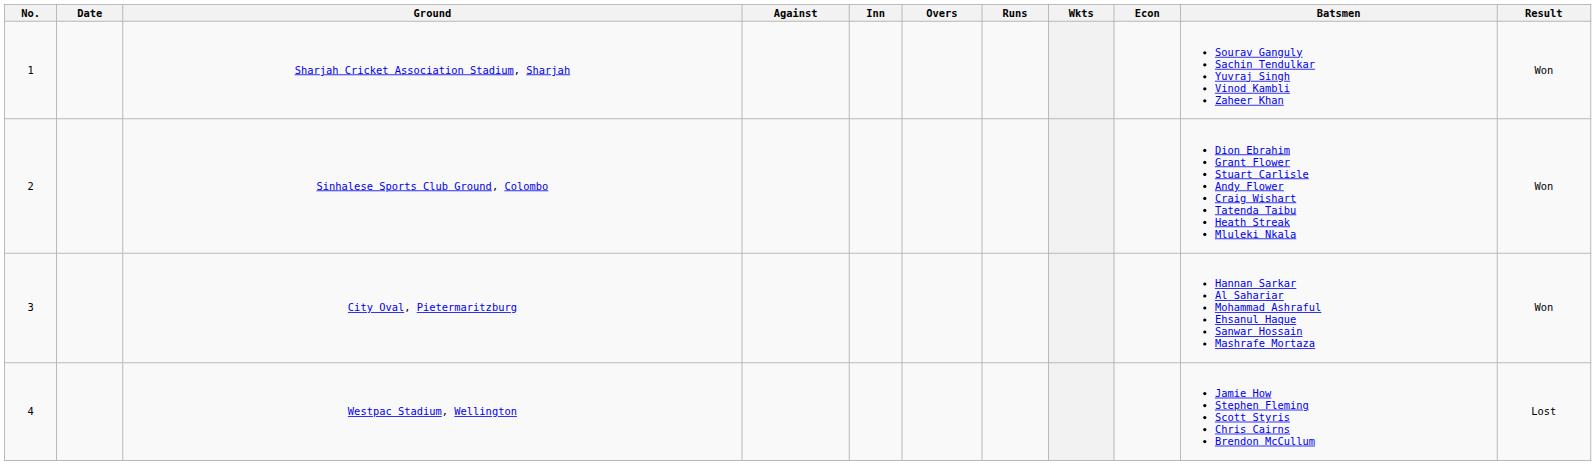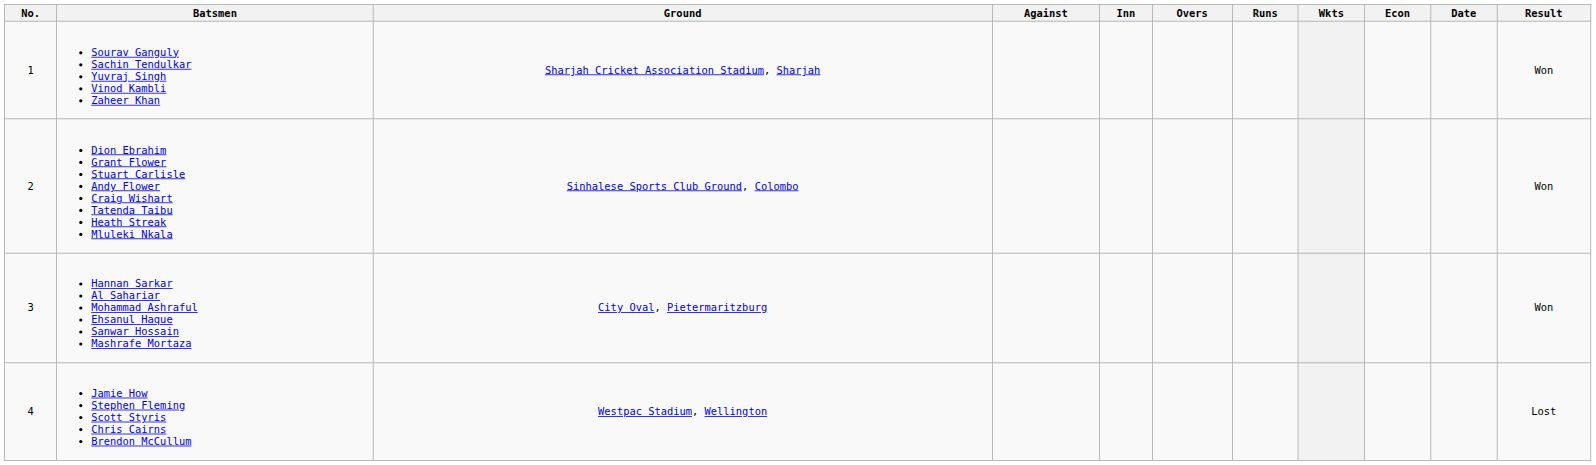columns swapped: (90, 13) <-> (1339, 13)
